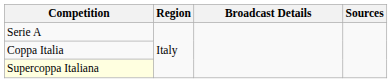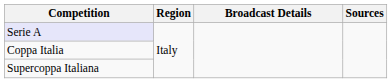(24, 31) no background -> (24, 31) lavender background
(53, 68) lightyellow background -> (53, 68) no background
